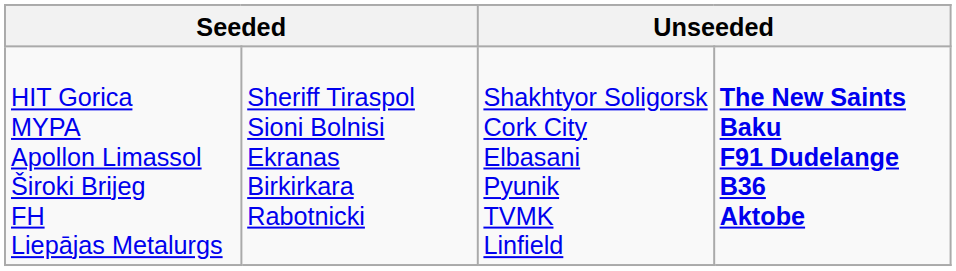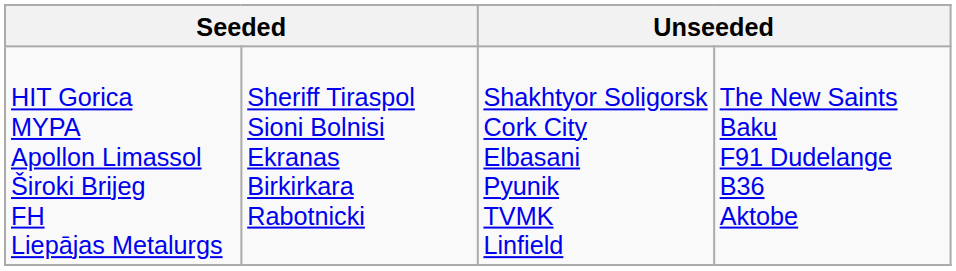(813, 156) bold -> (809, 156) normal
